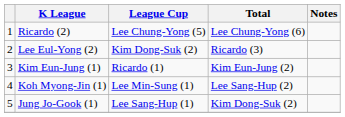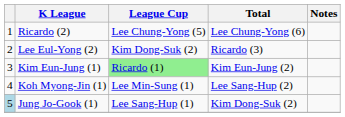(138, 67) no background -> (138, 67) lightgreen background
(10, 103) no background -> (10, 103) lightblue background
